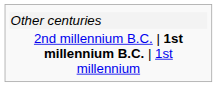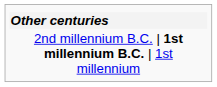(56, 20) normal -> (60, 20) bold
